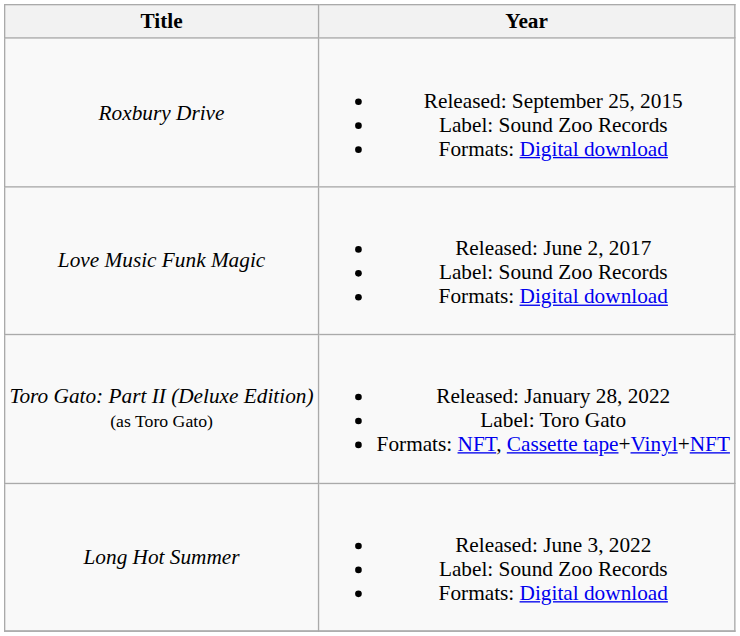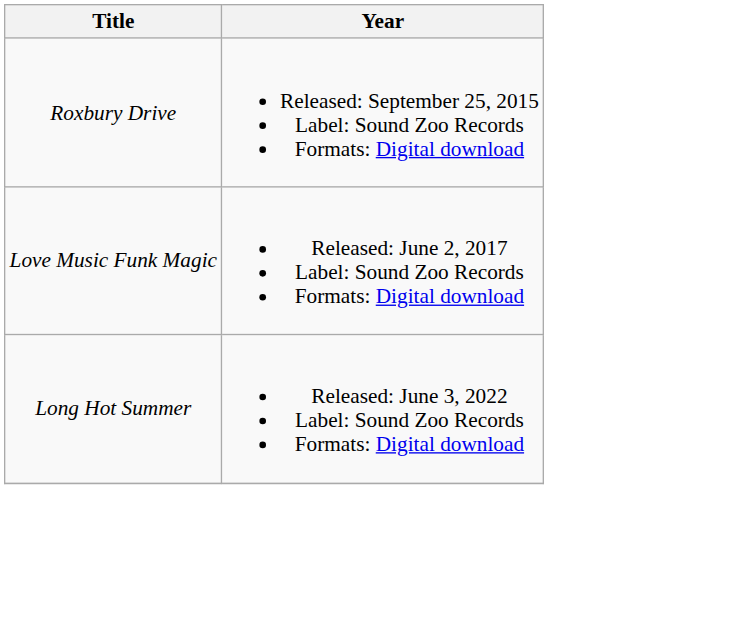- row: (162, 408)
